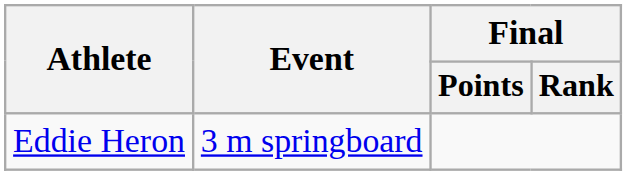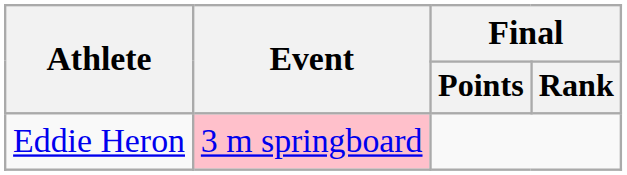(312, 141) no background -> (312, 141) pink background
